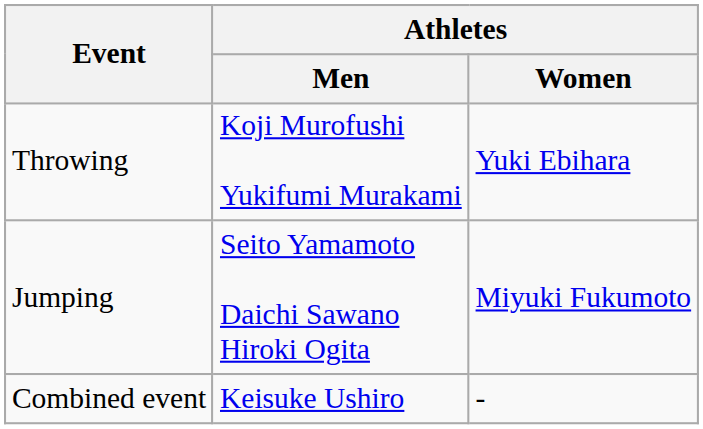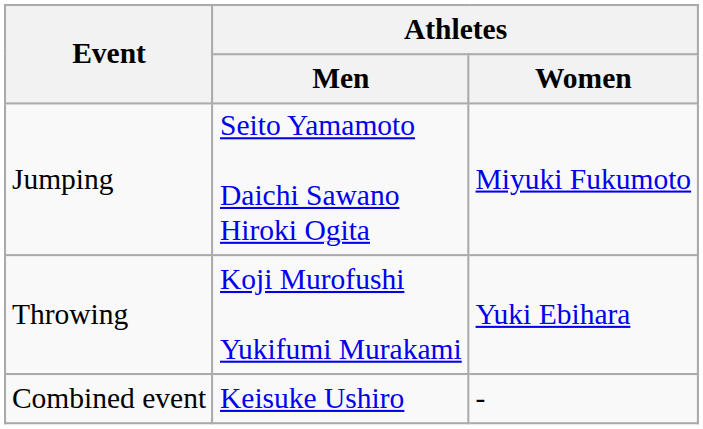rows swapped: (63, 297) <-> (70, 161)
